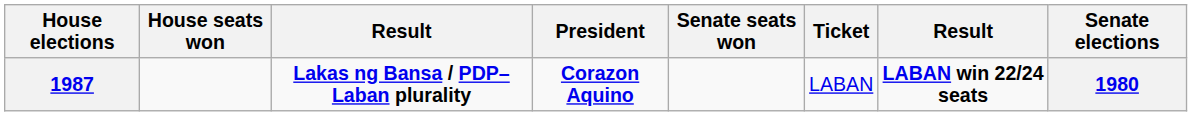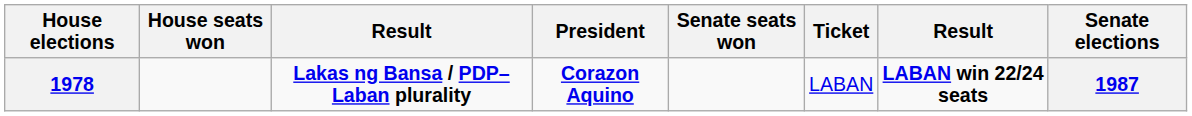(72, 84) 1987 -> (72, 84) 1978
(1117, 84) 1980 -> (1117, 84) 1987
